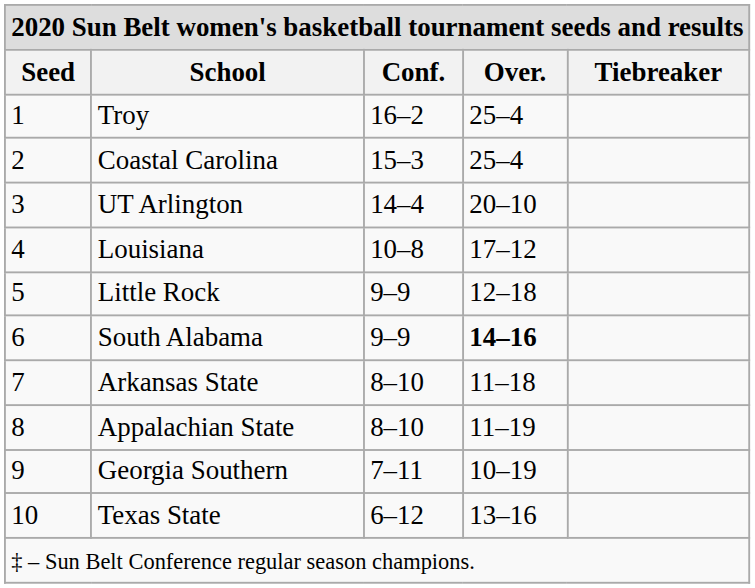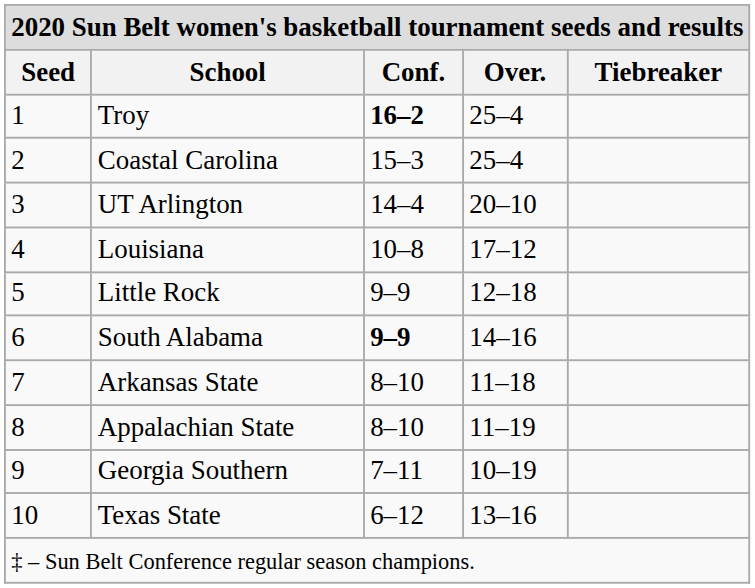(397, 115) normal -> (397, 115) bold
(390, 337) normal -> (390, 337) bold
(503, 337) bold -> (503, 337) normal
